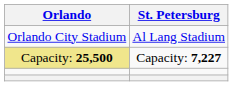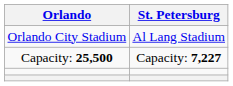(67, 57) khaki background -> (67, 57) no background
